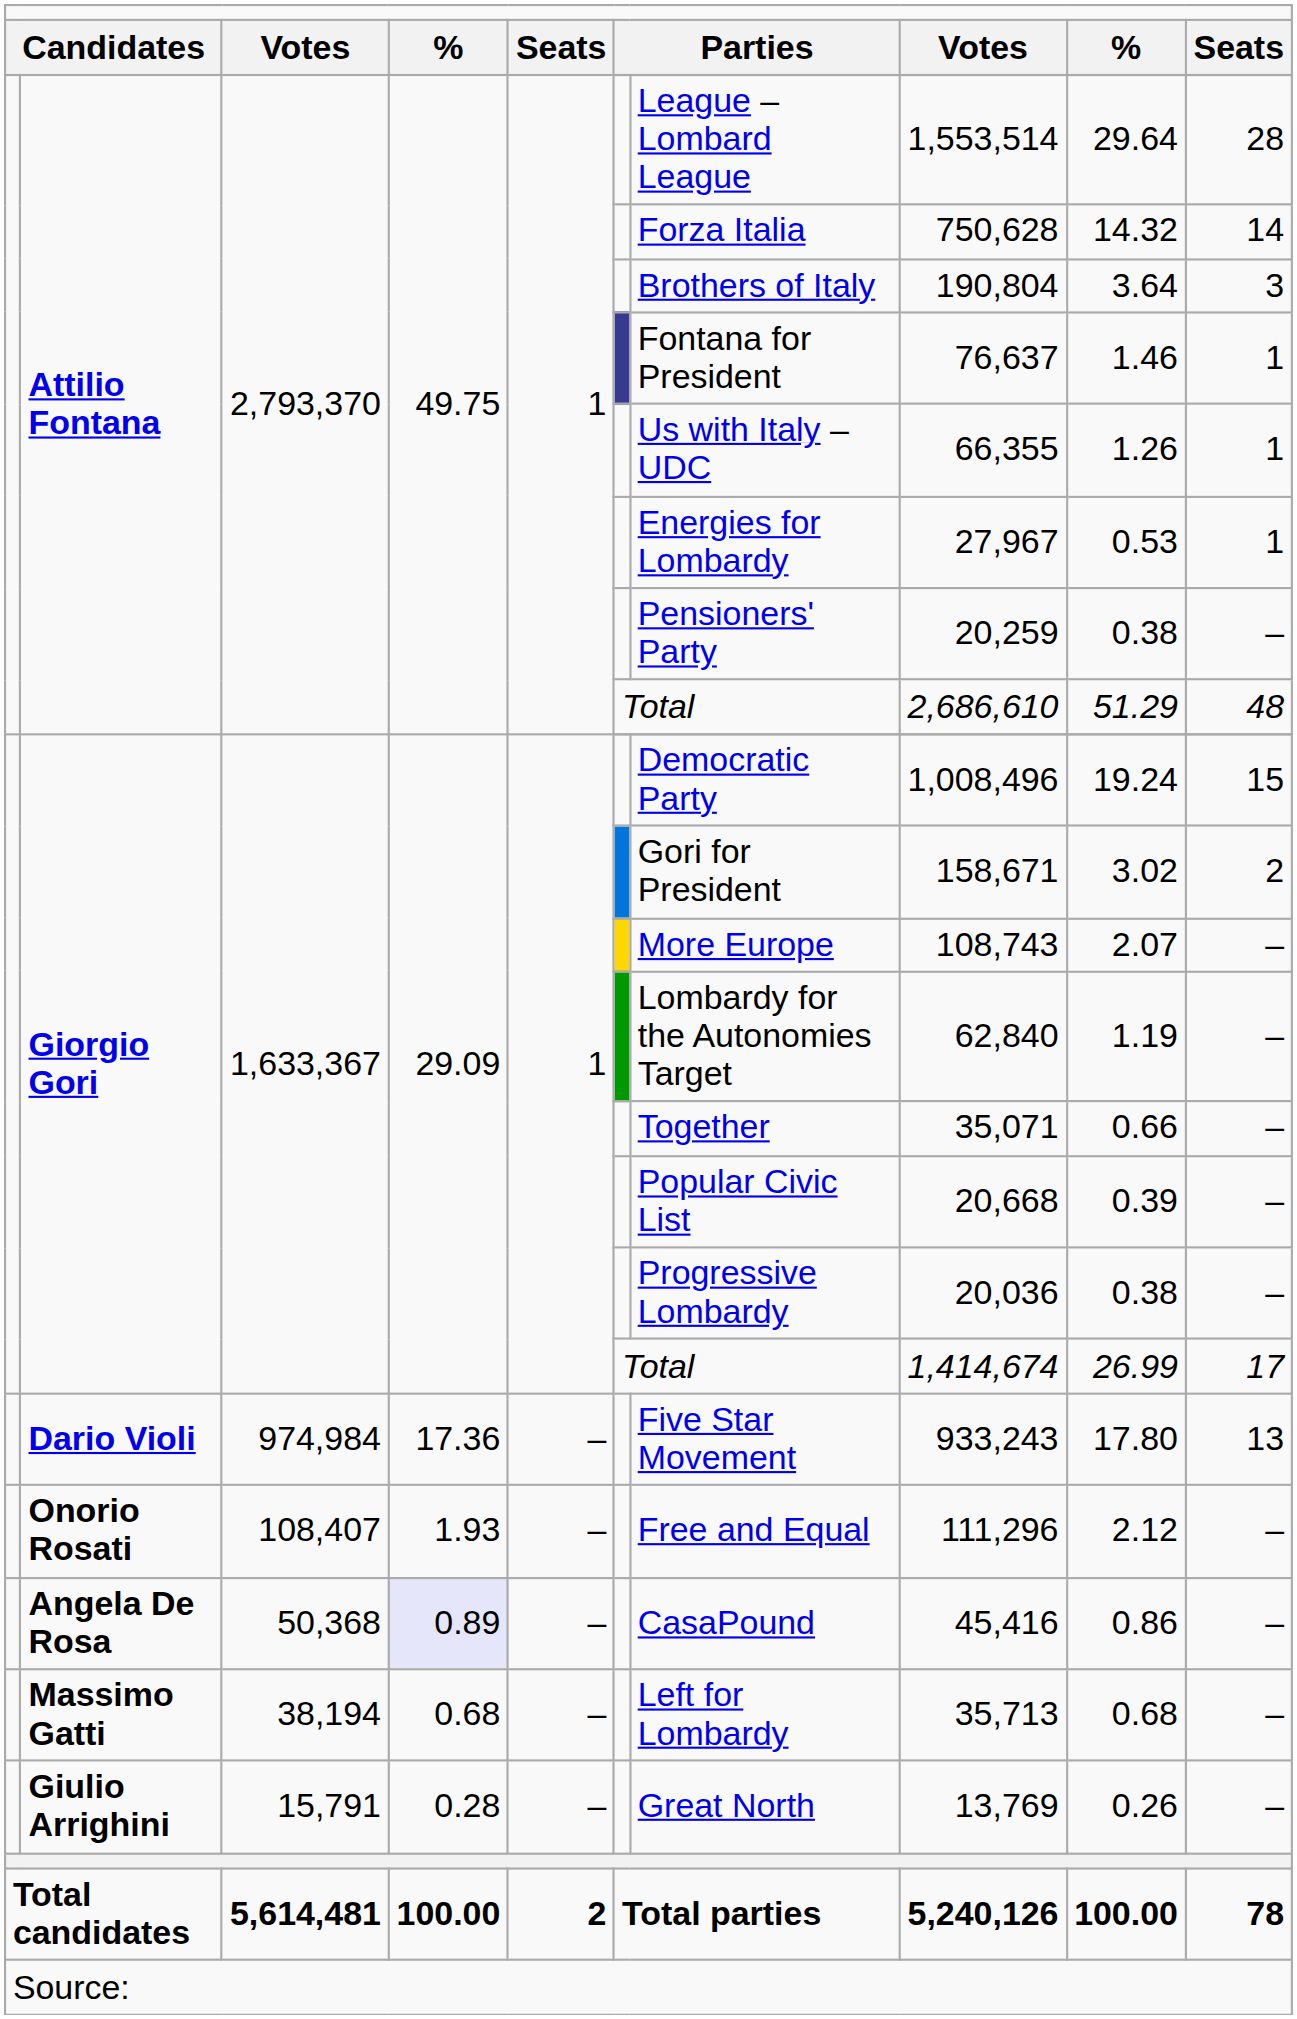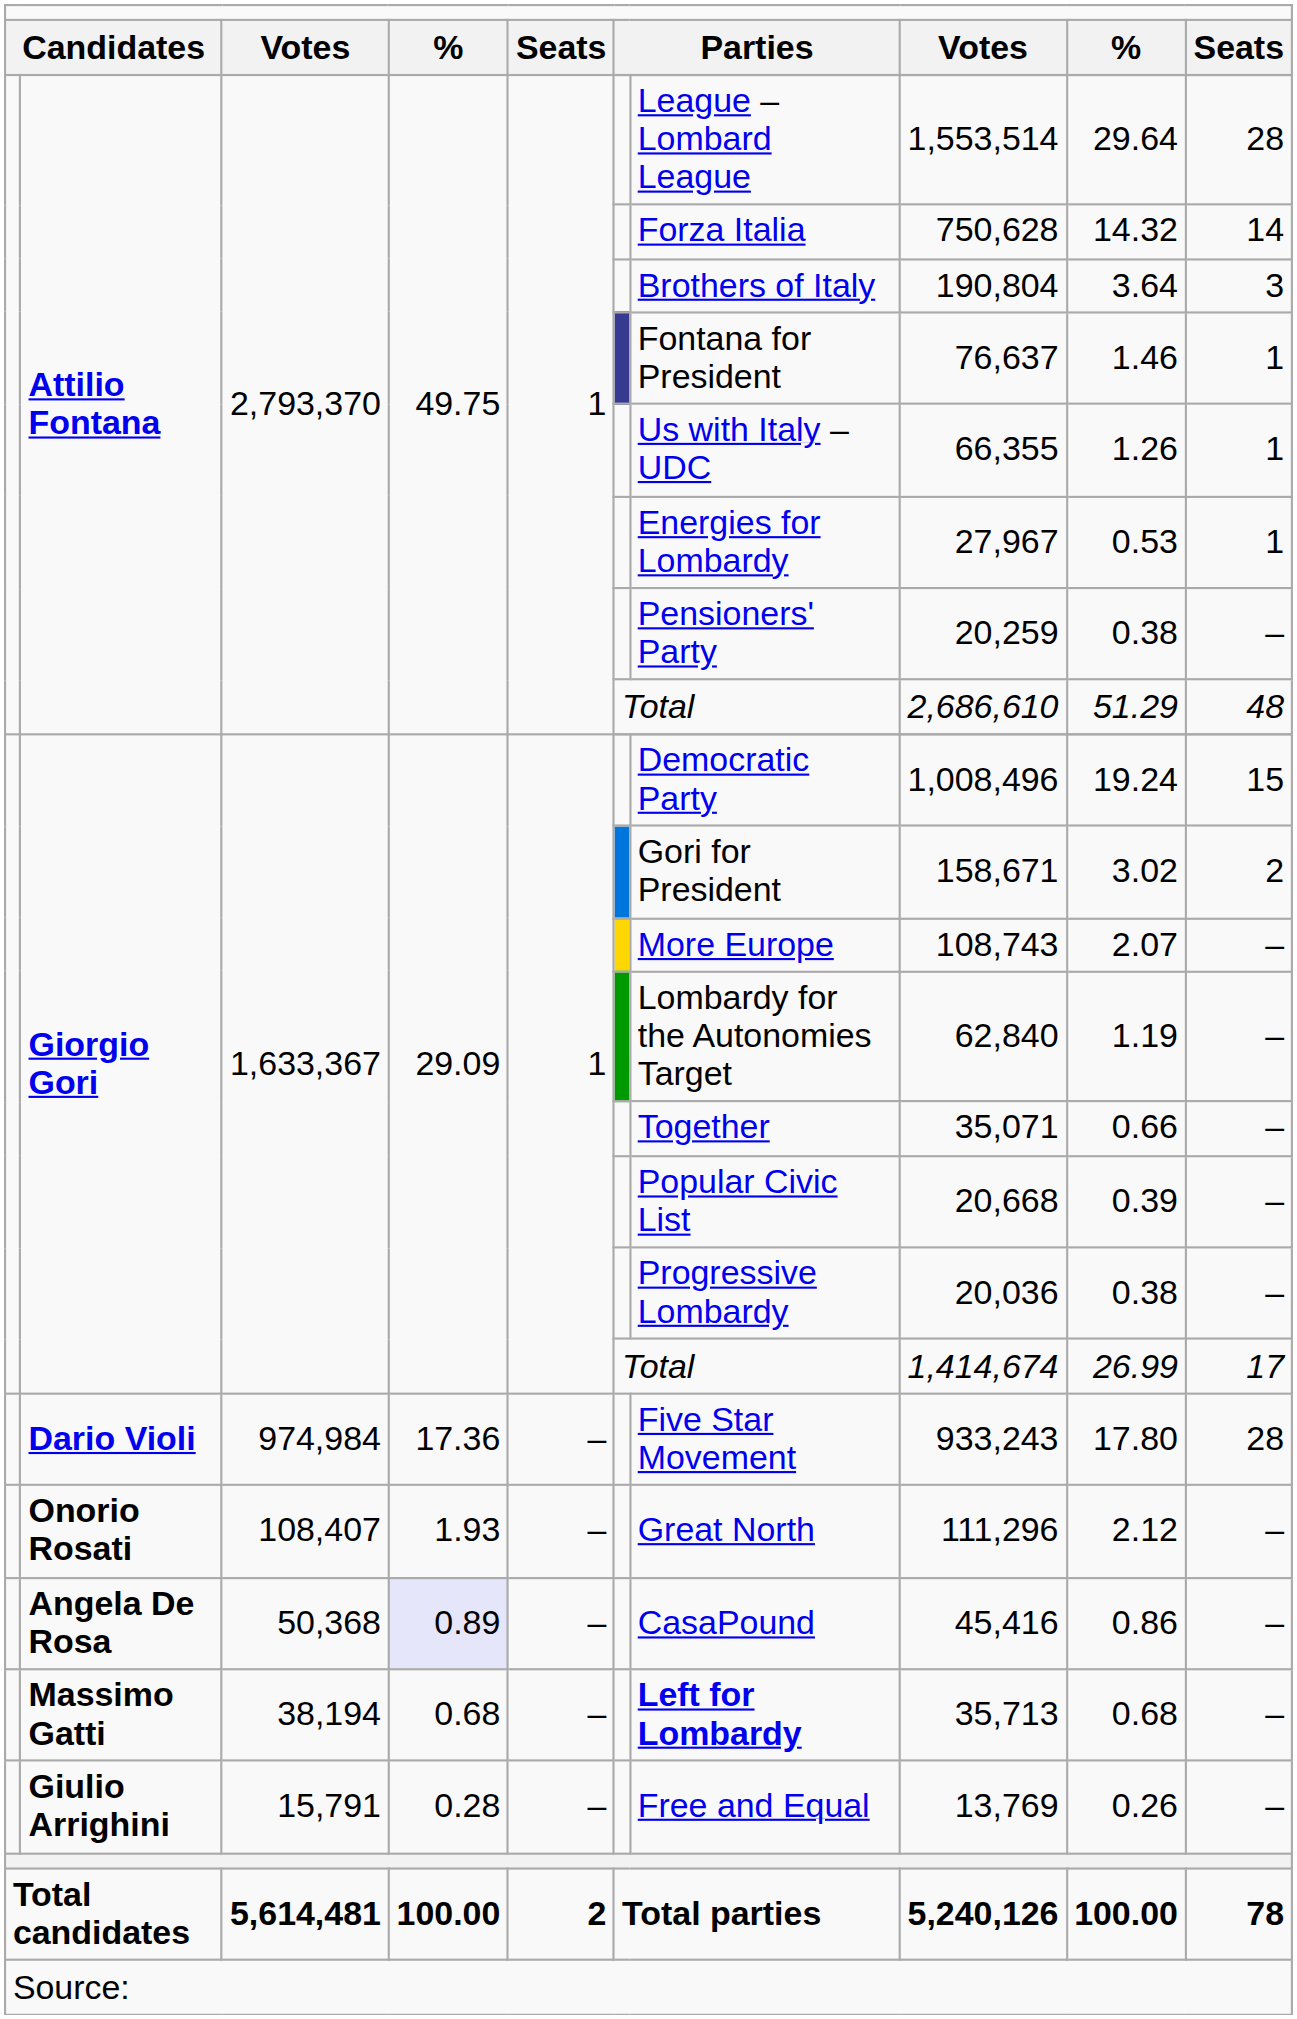(1265, 1438) 13 -> (1265, 1438) 28
(754, 1530) Free and Equal -> (726, 1530) Great North
(713, 1714) normal -> (720, 1714) bold
(726, 1806) Great North -> (754, 1806) Free and Equal
